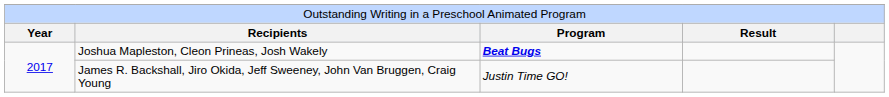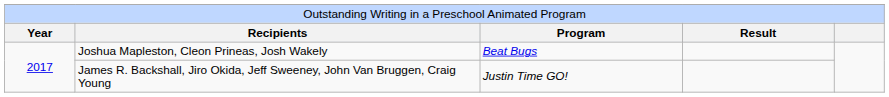(512, 51) bold -> (510, 51) normal
